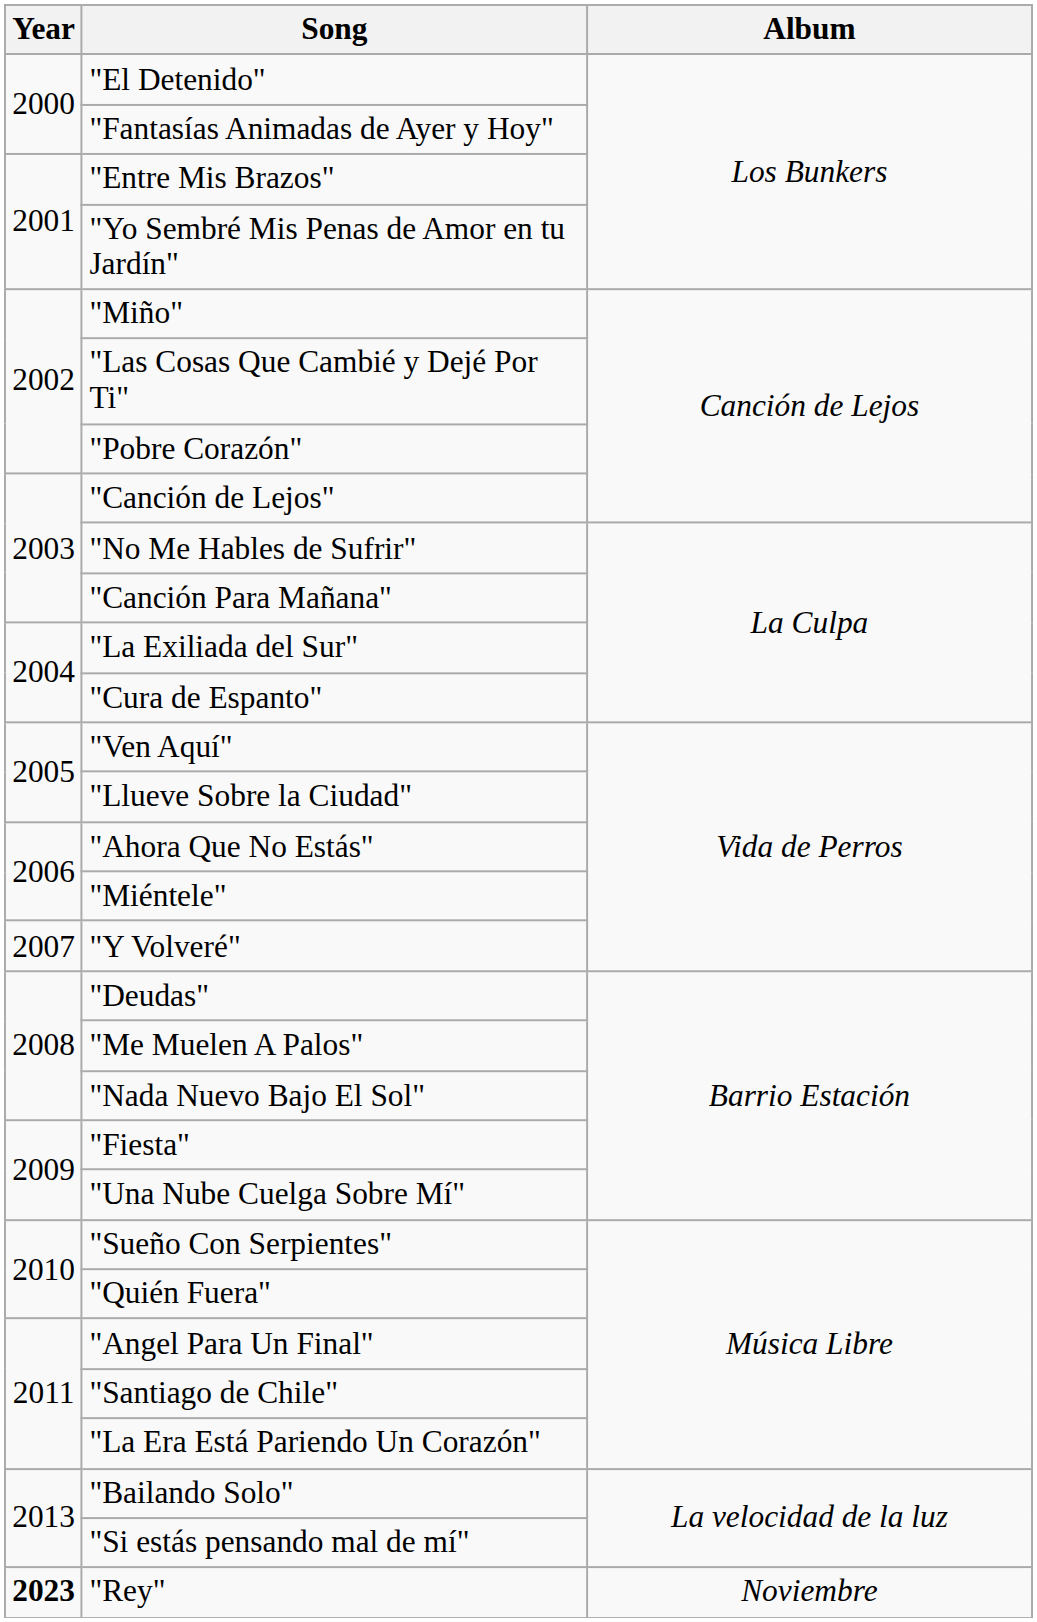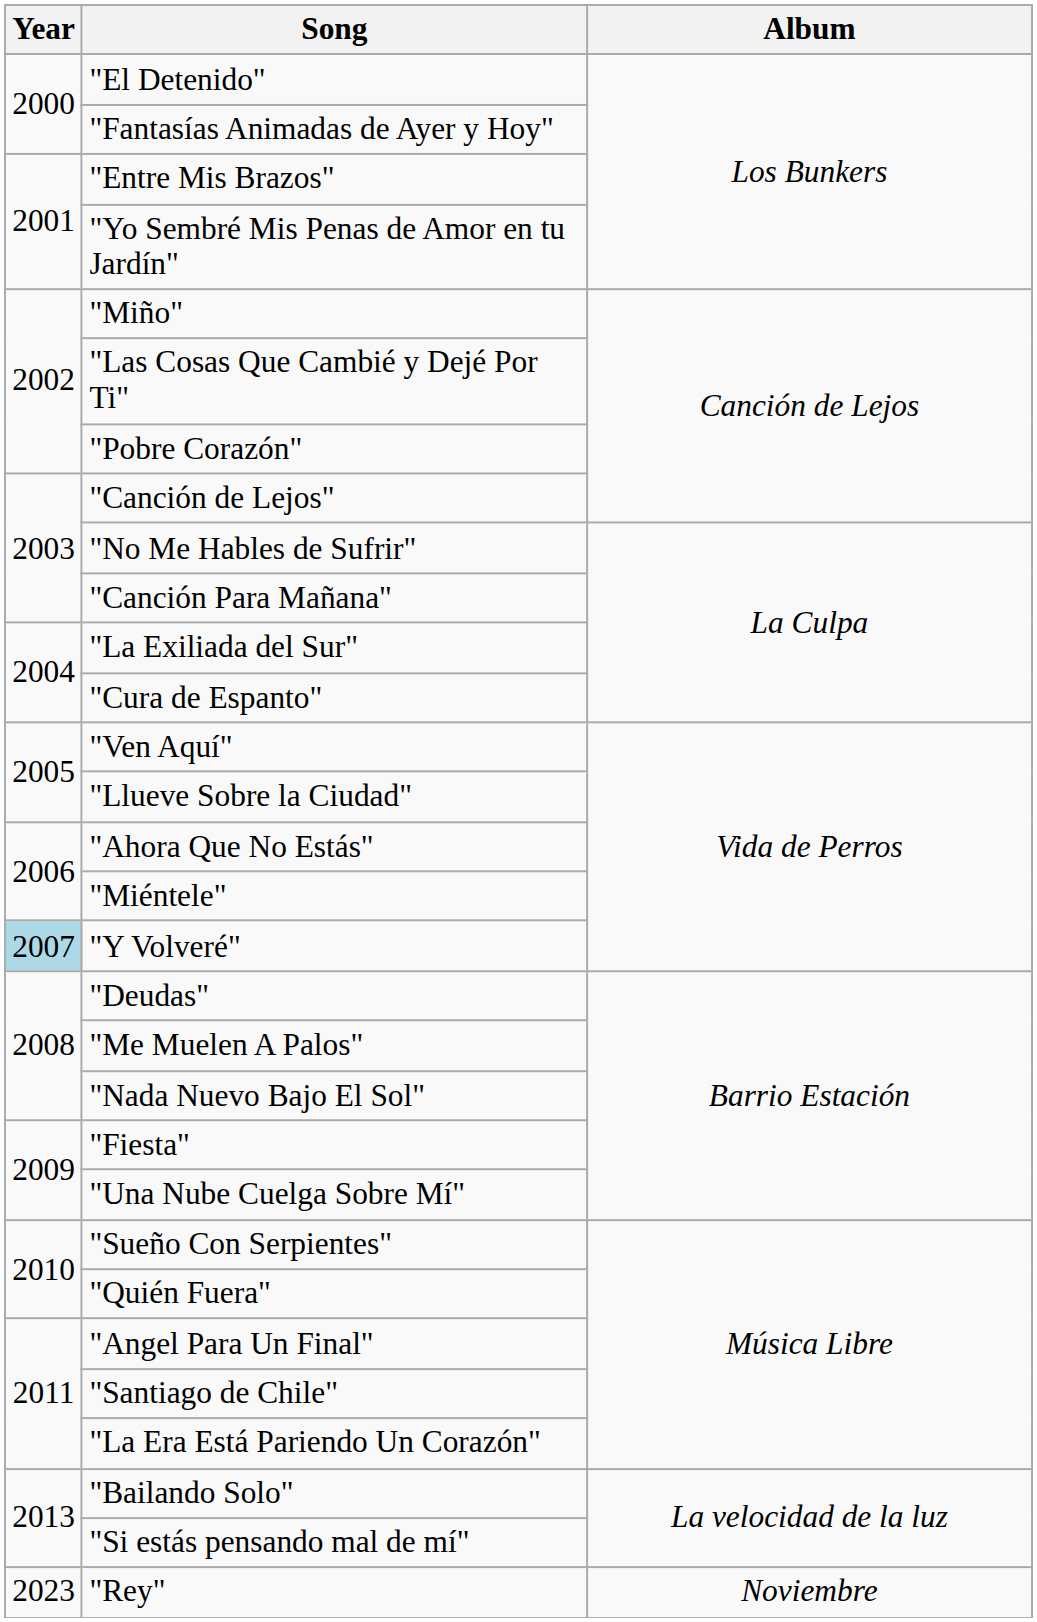(44, 945) no background -> (44, 945) lightblue background
(44, 1591) bold -> (44, 1591) normal
